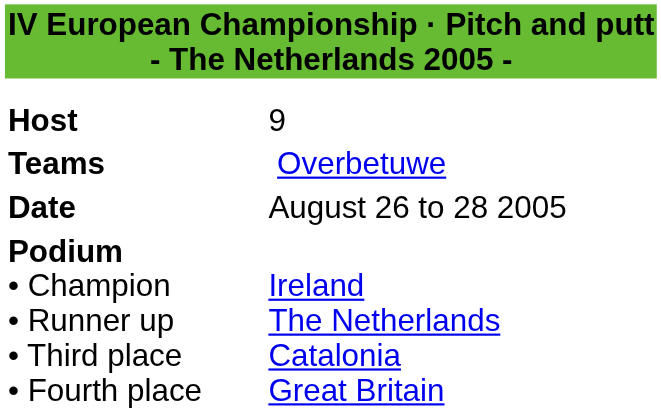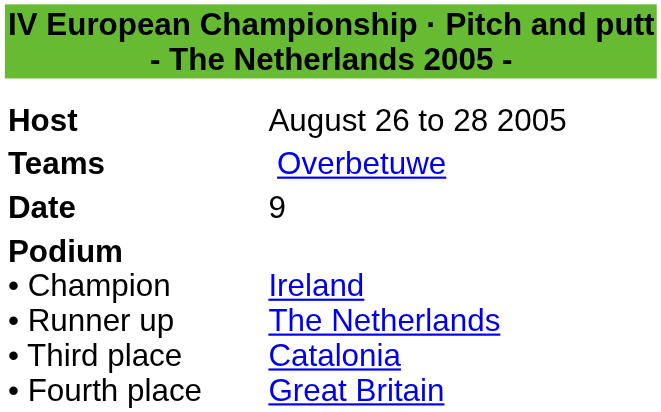(277, 120) 9 -> (418, 120) August 26 to 28 2005
(418, 207) August 26 to 28 2005 -> (277, 207) 9
